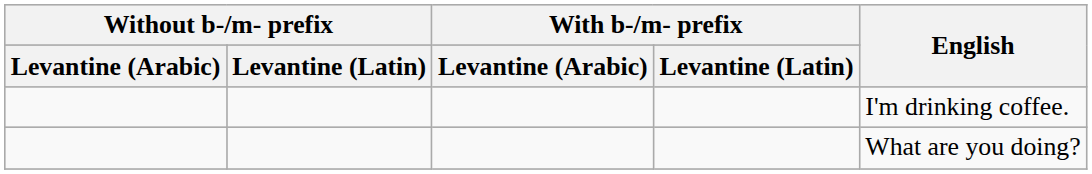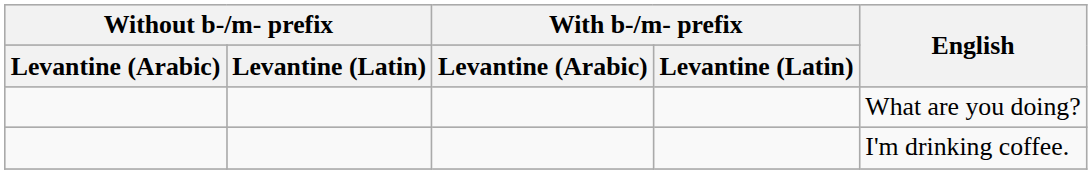(967, 106) I'm drinking coffee. -> (973, 106) What are you doing?
(973, 147) What are you doing? -> (967, 147) I'm drinking coffee.
